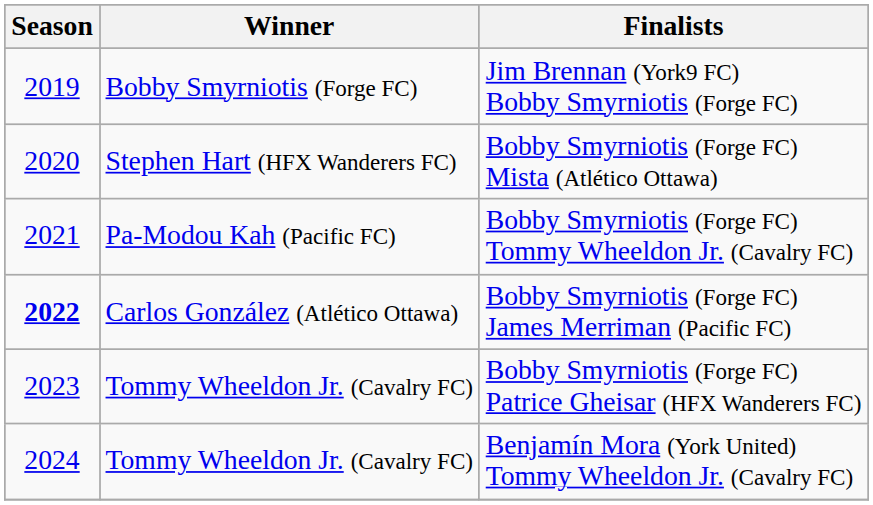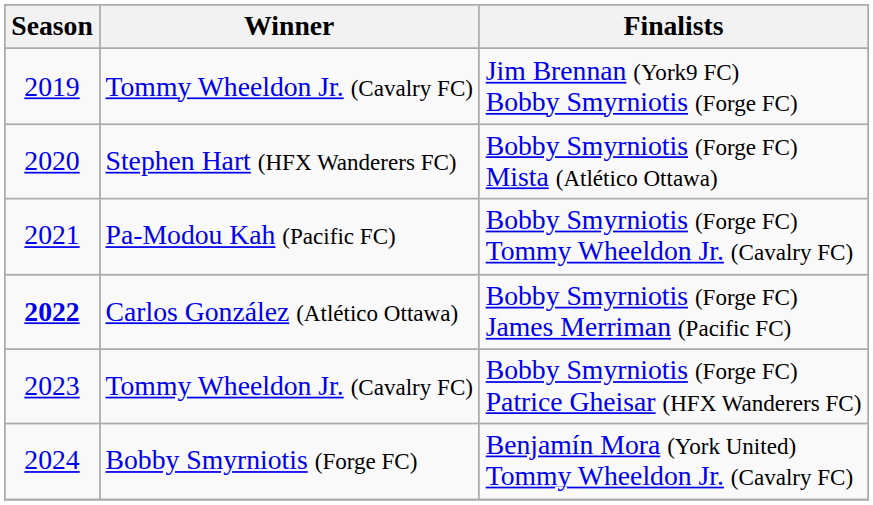(261, 85) Bobby Smyrniotis (Forge FC) -> (289, 85) Tommy Wheeldon Jr. (Cavalry FC)
(289, 461) Tommy Wheeldon Jr. (Cavalry FC) -> (261, 461) Bobby Smyrniotis (Forge FC)
